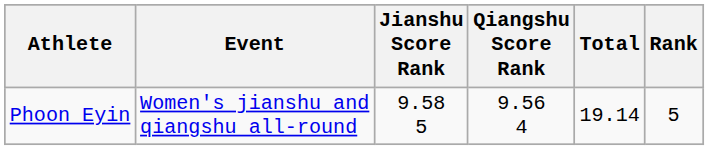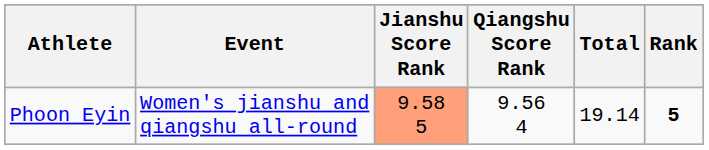(421, 115) no background -> (421, 115) lightsalmon background
(674, 115) normal -> (674, 115) bold
